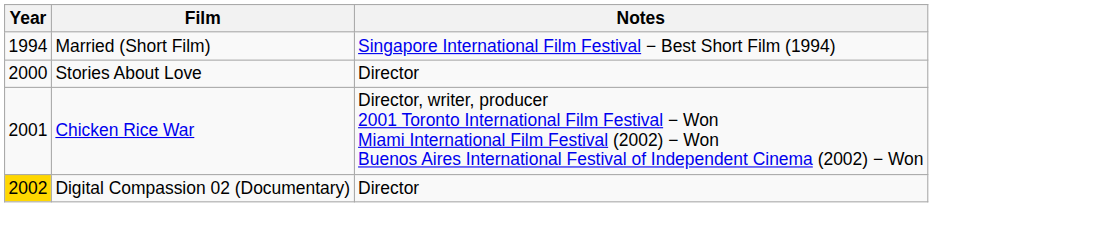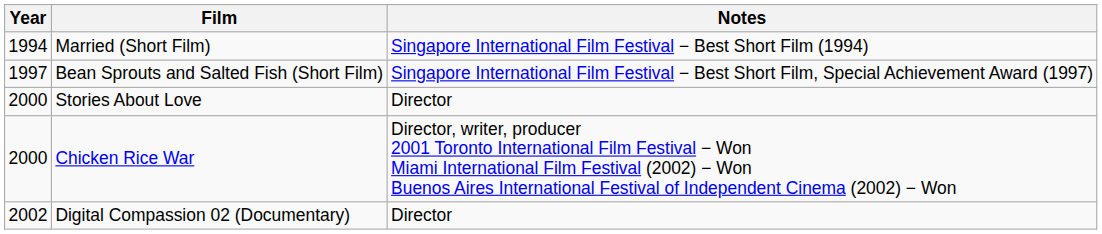+ row: (219, 73)
(28, 130) 2001 -> (28, 158) 2000
(28, 187) gold background -> (28, 215) no background
